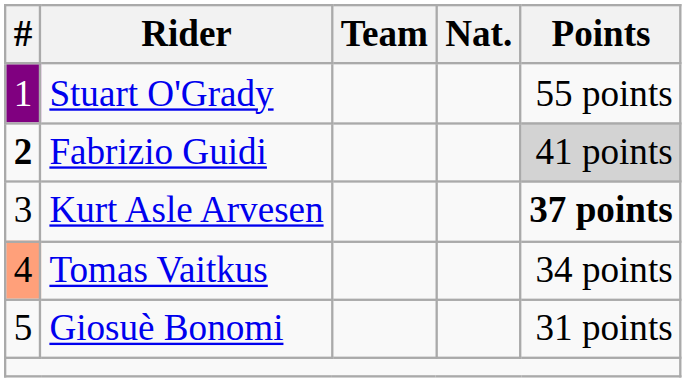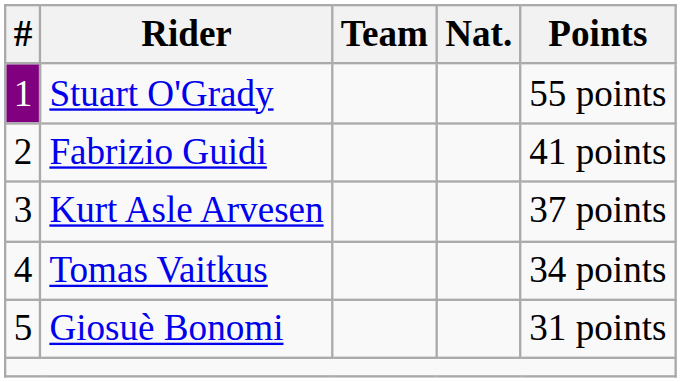(23, 151) bold -> (23, 151) normal
(604, 151) lightgrey background -> (598, 151) no background
(601, 210) bold -> (598, 210) normal
(23, 269) lightsalmon background -> (23, 269) no background
